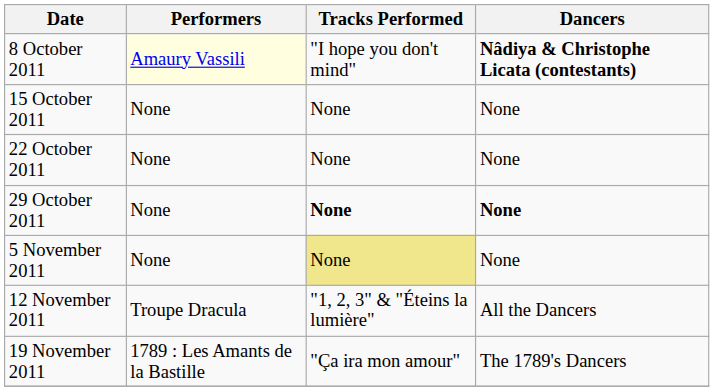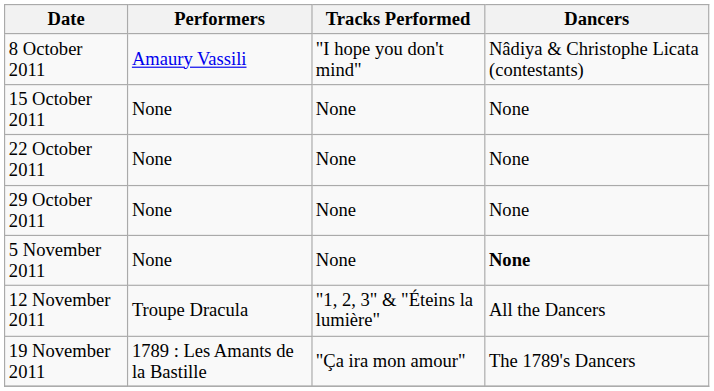(188, 59) lightyellow background -> (189, 59) no background
(565, 59) bold -> (594, 59) normal
(331, 210) bold -> (336, 210) normal
(501, 210) bold -> (509, 210) normal
(330, 260) khaki background -> (336, 260) no background
(500, 260) normal -> (510, 260) bold
